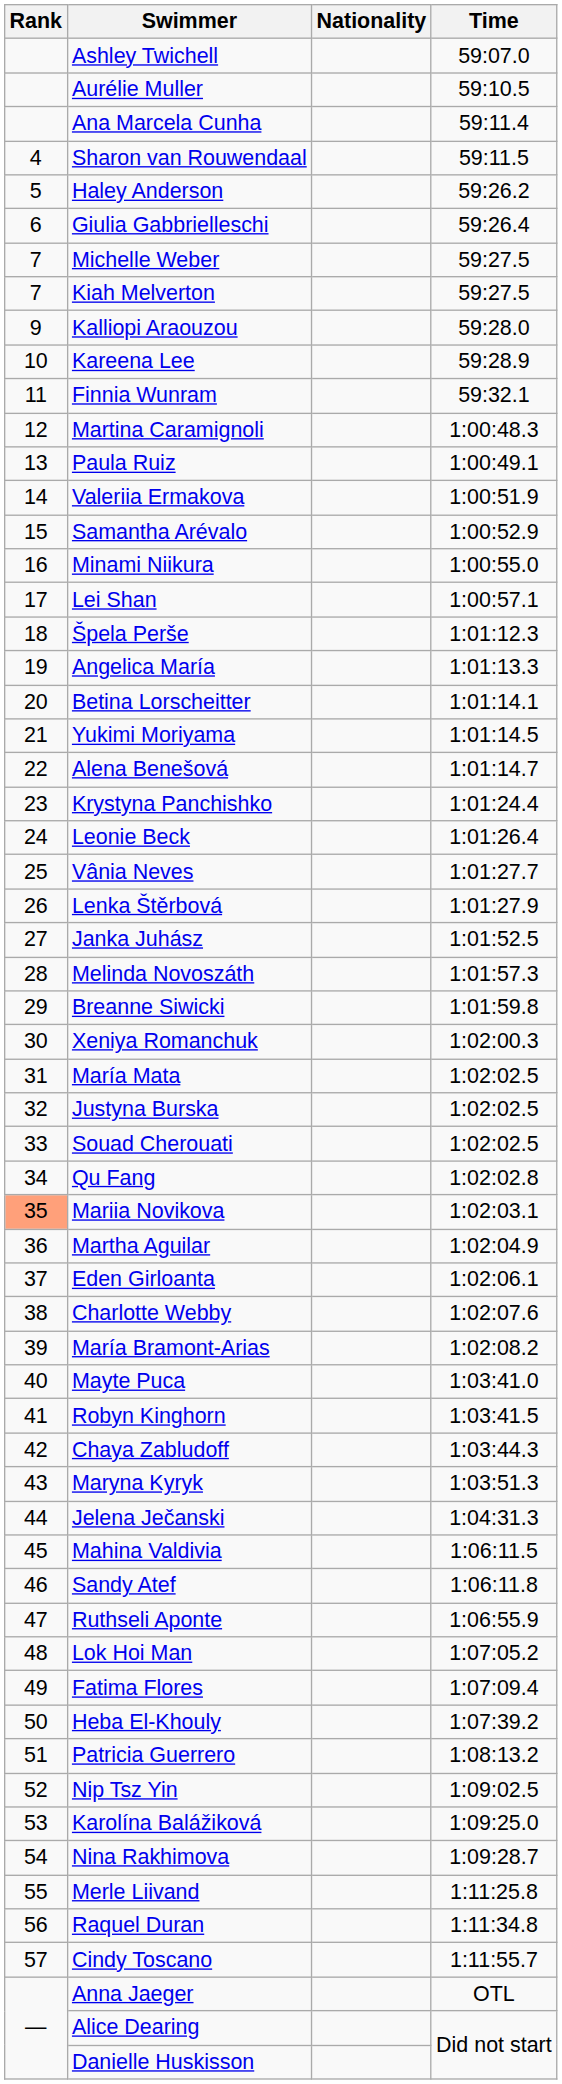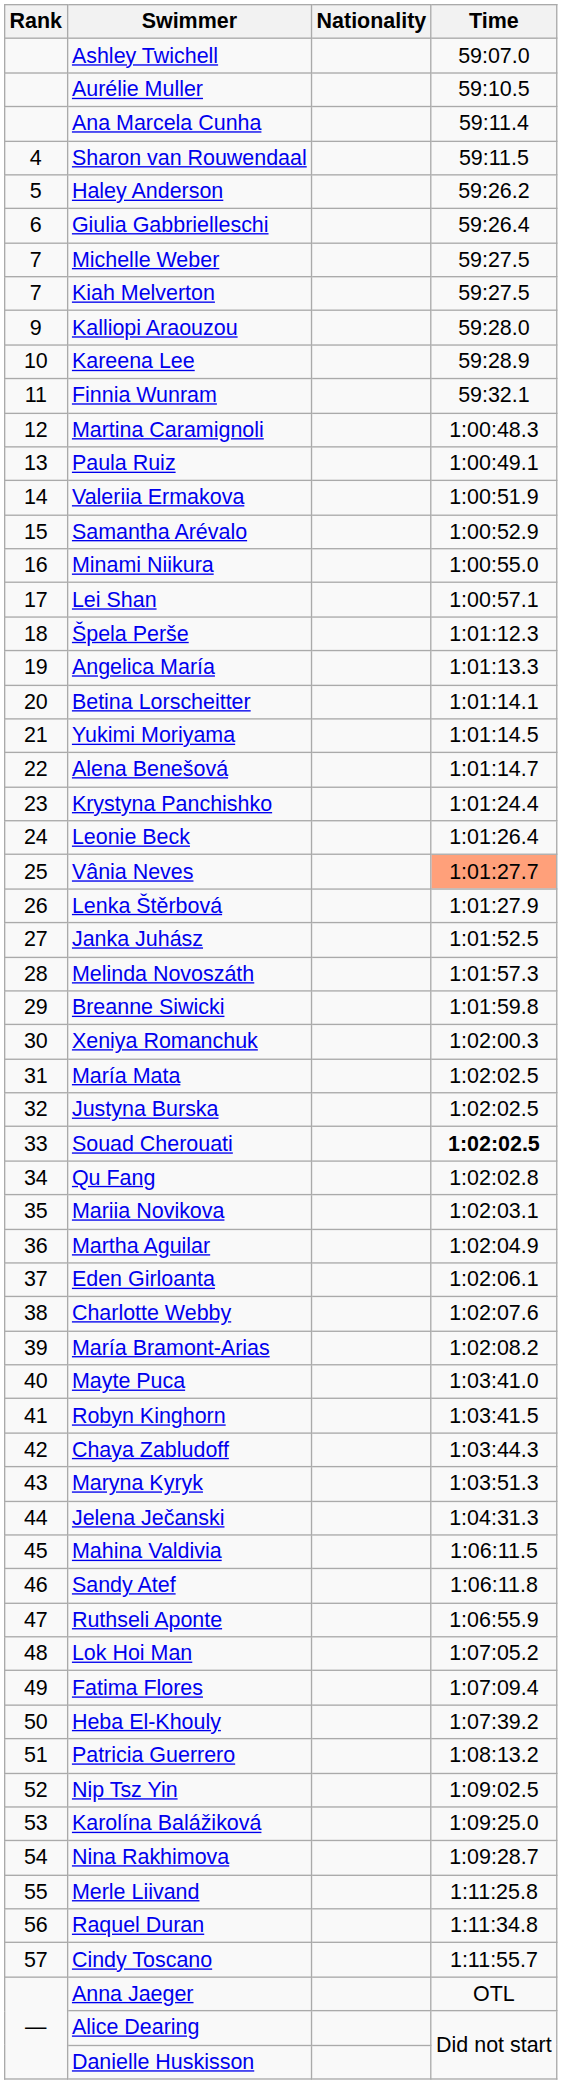(494, 871) no background -> (494, 871) lightsalmon background
(494, 1143) normal -> (494, 1143) bold
(36, 1211) lightsalmon background -> (36, 1211) no background
